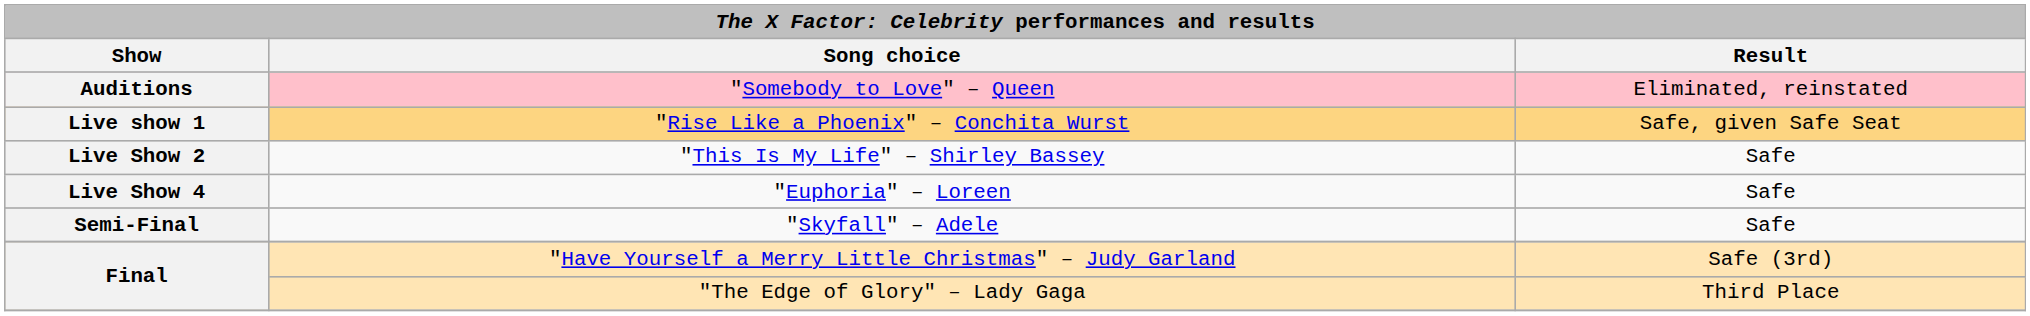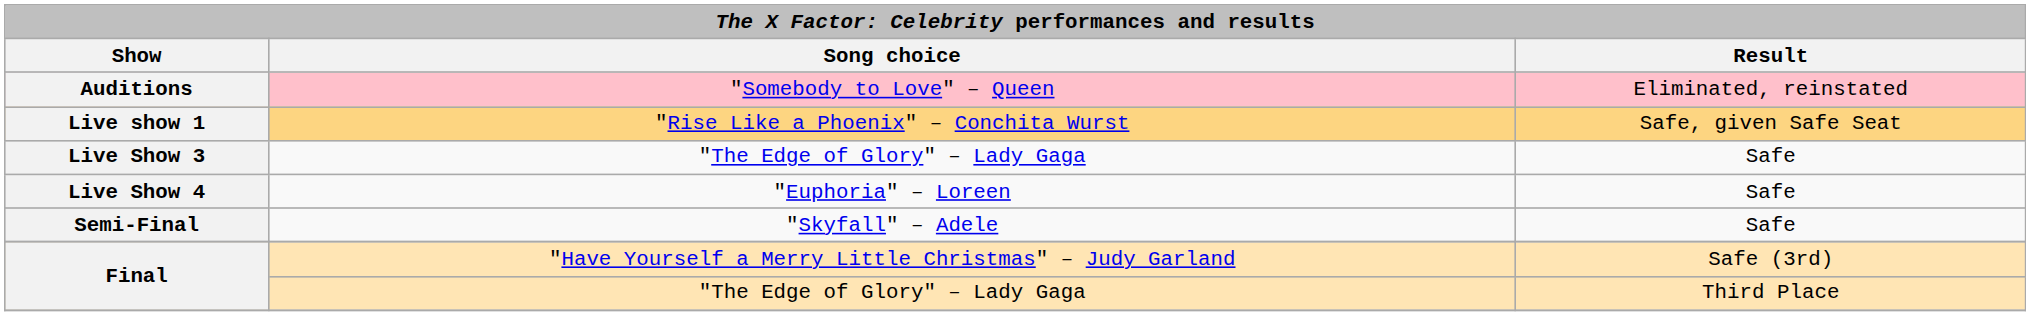- row: (137, 157)
+ row: (137, 157)
